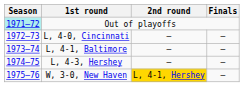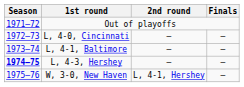(23, 24) paleturquoise background -> (23, 24) no background
(23, 62) normal -> (23, 62) bold
(169, 75) gold background -> (169, 75) no background
